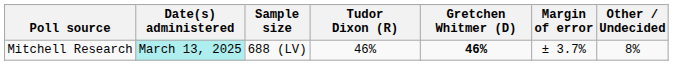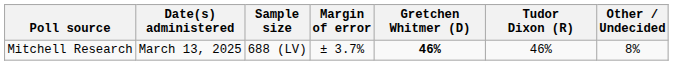columns swapped: (564, 22) <-> (365, 22)
(190, 50) paleturquoise background -> (190, 50) no background
